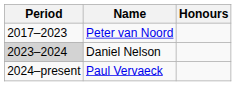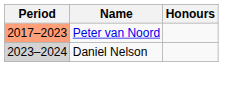(37, 33) no background -> (37, 33) lightsalmon background
- row: (124, 71)
